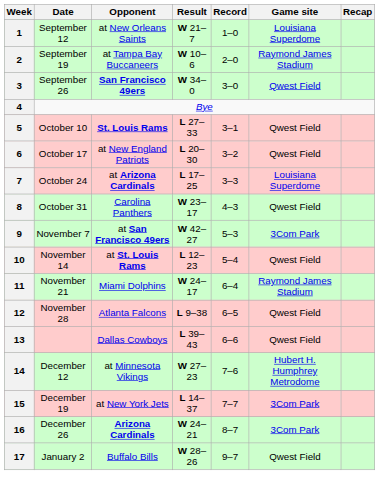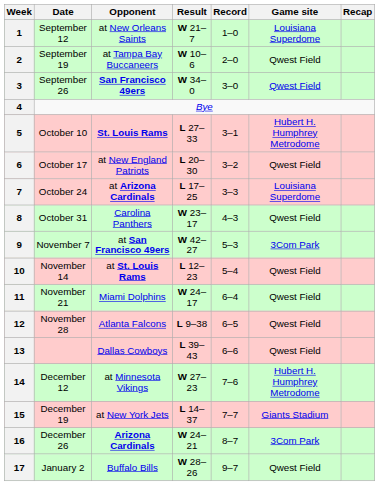(295, 59) Raymond James Stadium -> (295, 59) Qwest Field
(295, 128) Qwest Field -> (295, 133) Hubert H. Humphrey Metrodome
(295, 286) Raymond James Stadium -> (295, 297) Qwest Field
(295, 403) 3Com Park -> (295, 414) Giants Stadium
